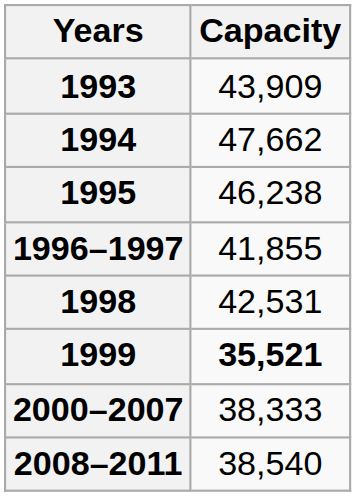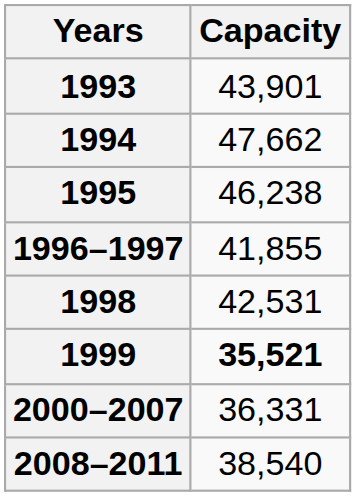(270, 85) 43,909 -> (270, 85) 43,901
(270, 409) 38,333 -> (270, 409) 36,331
